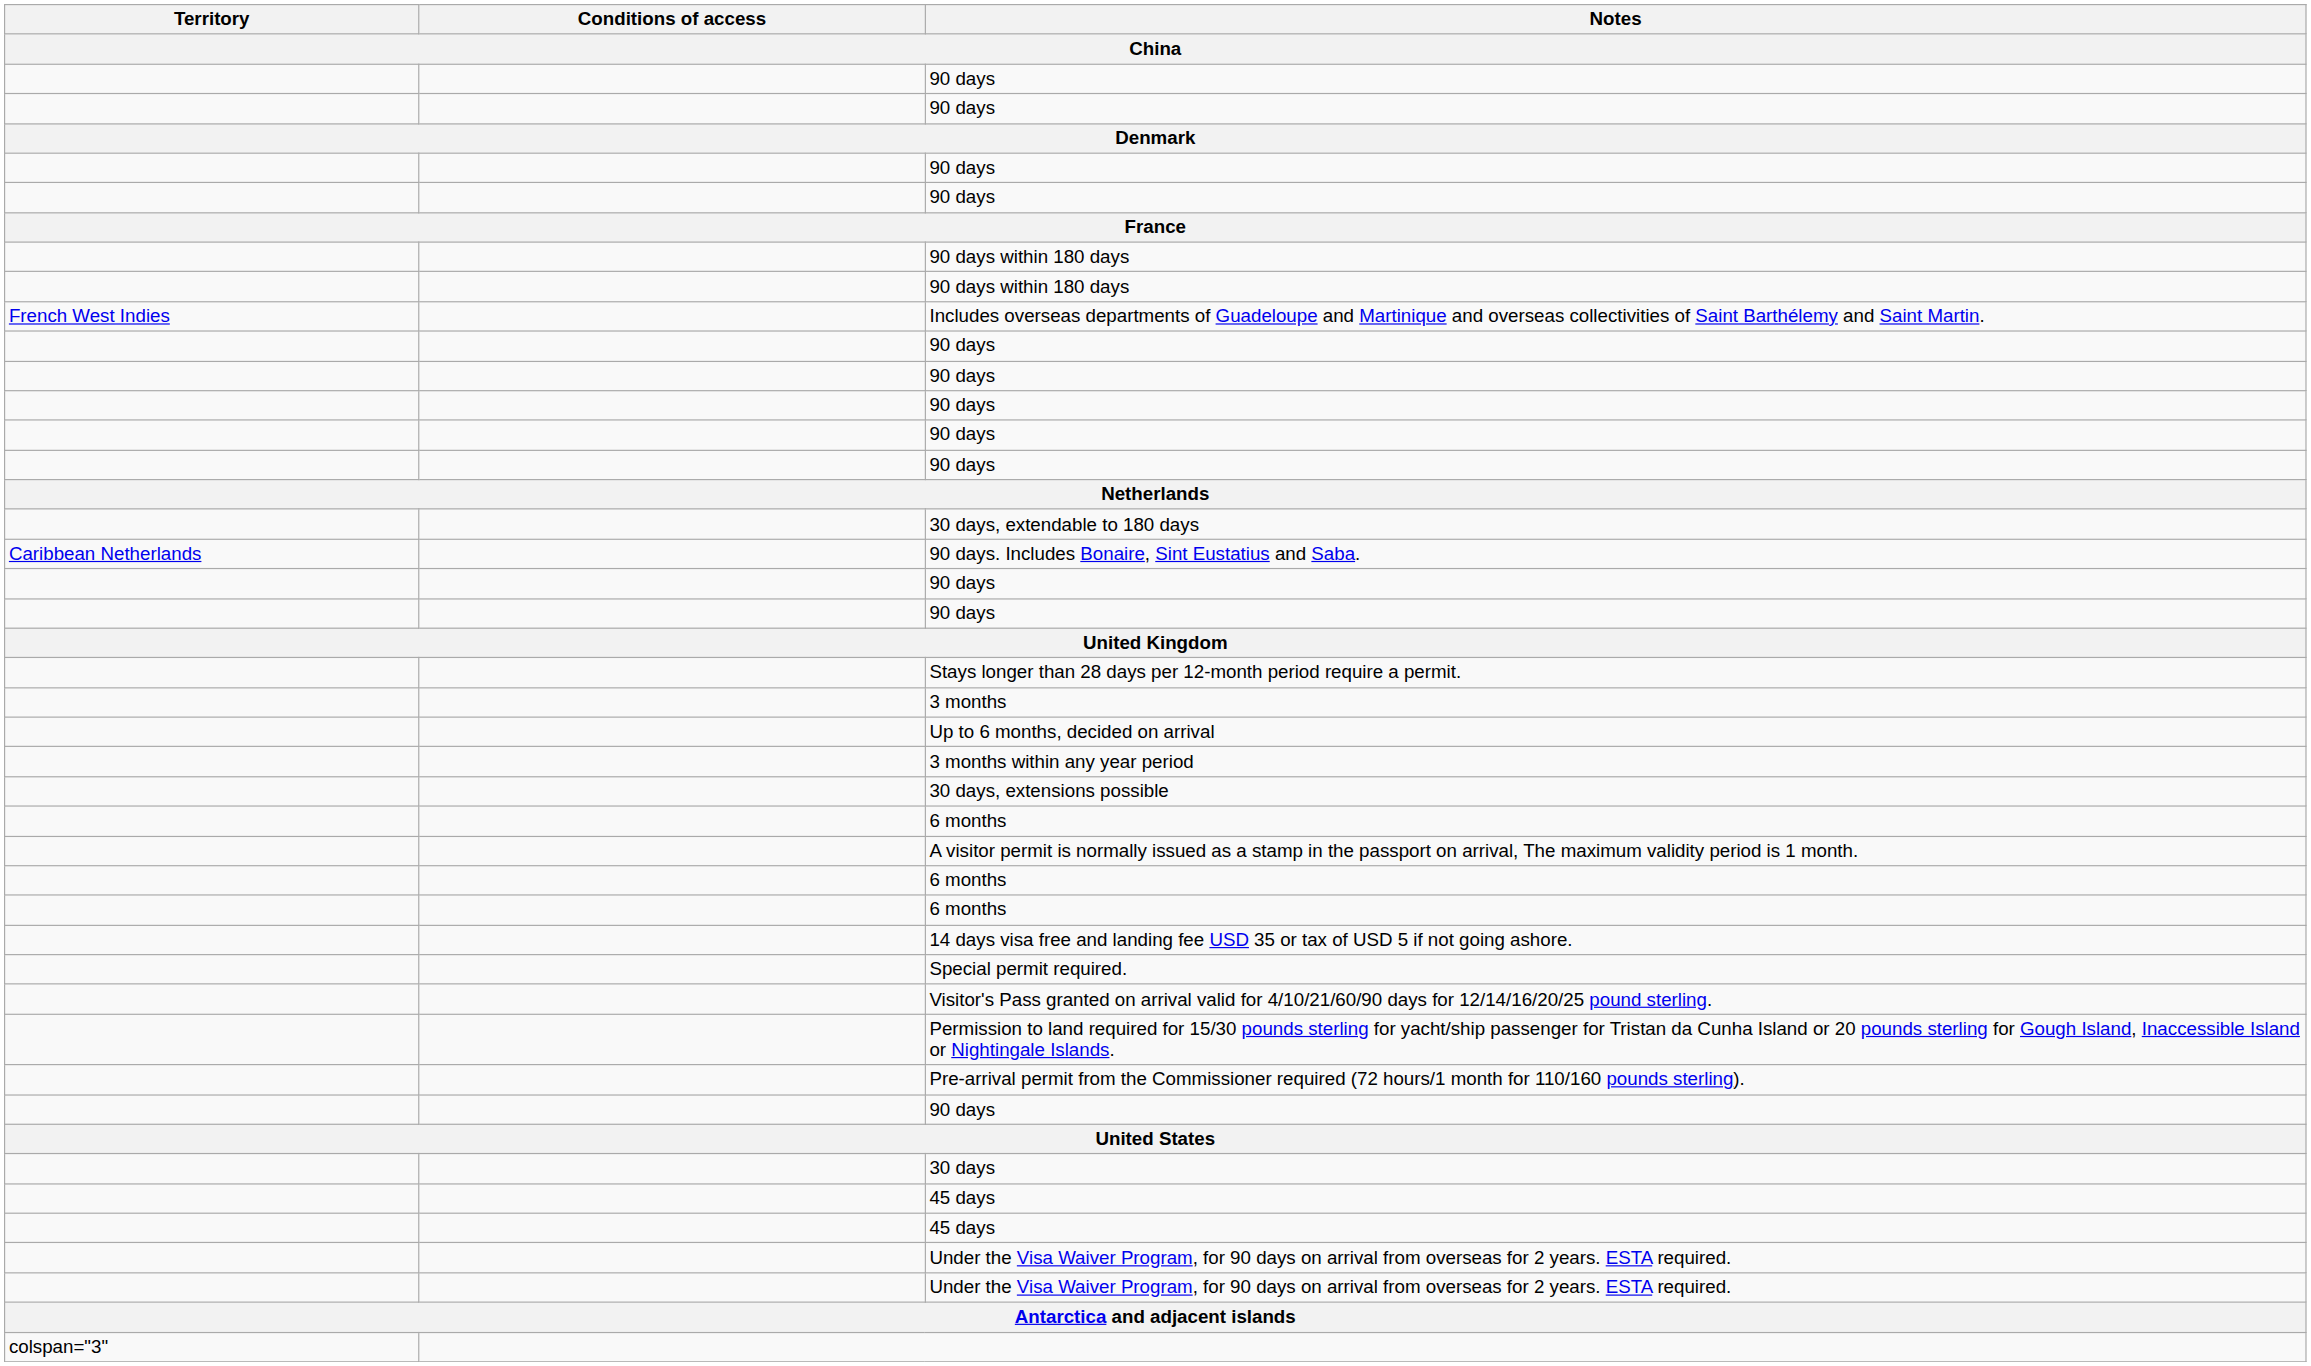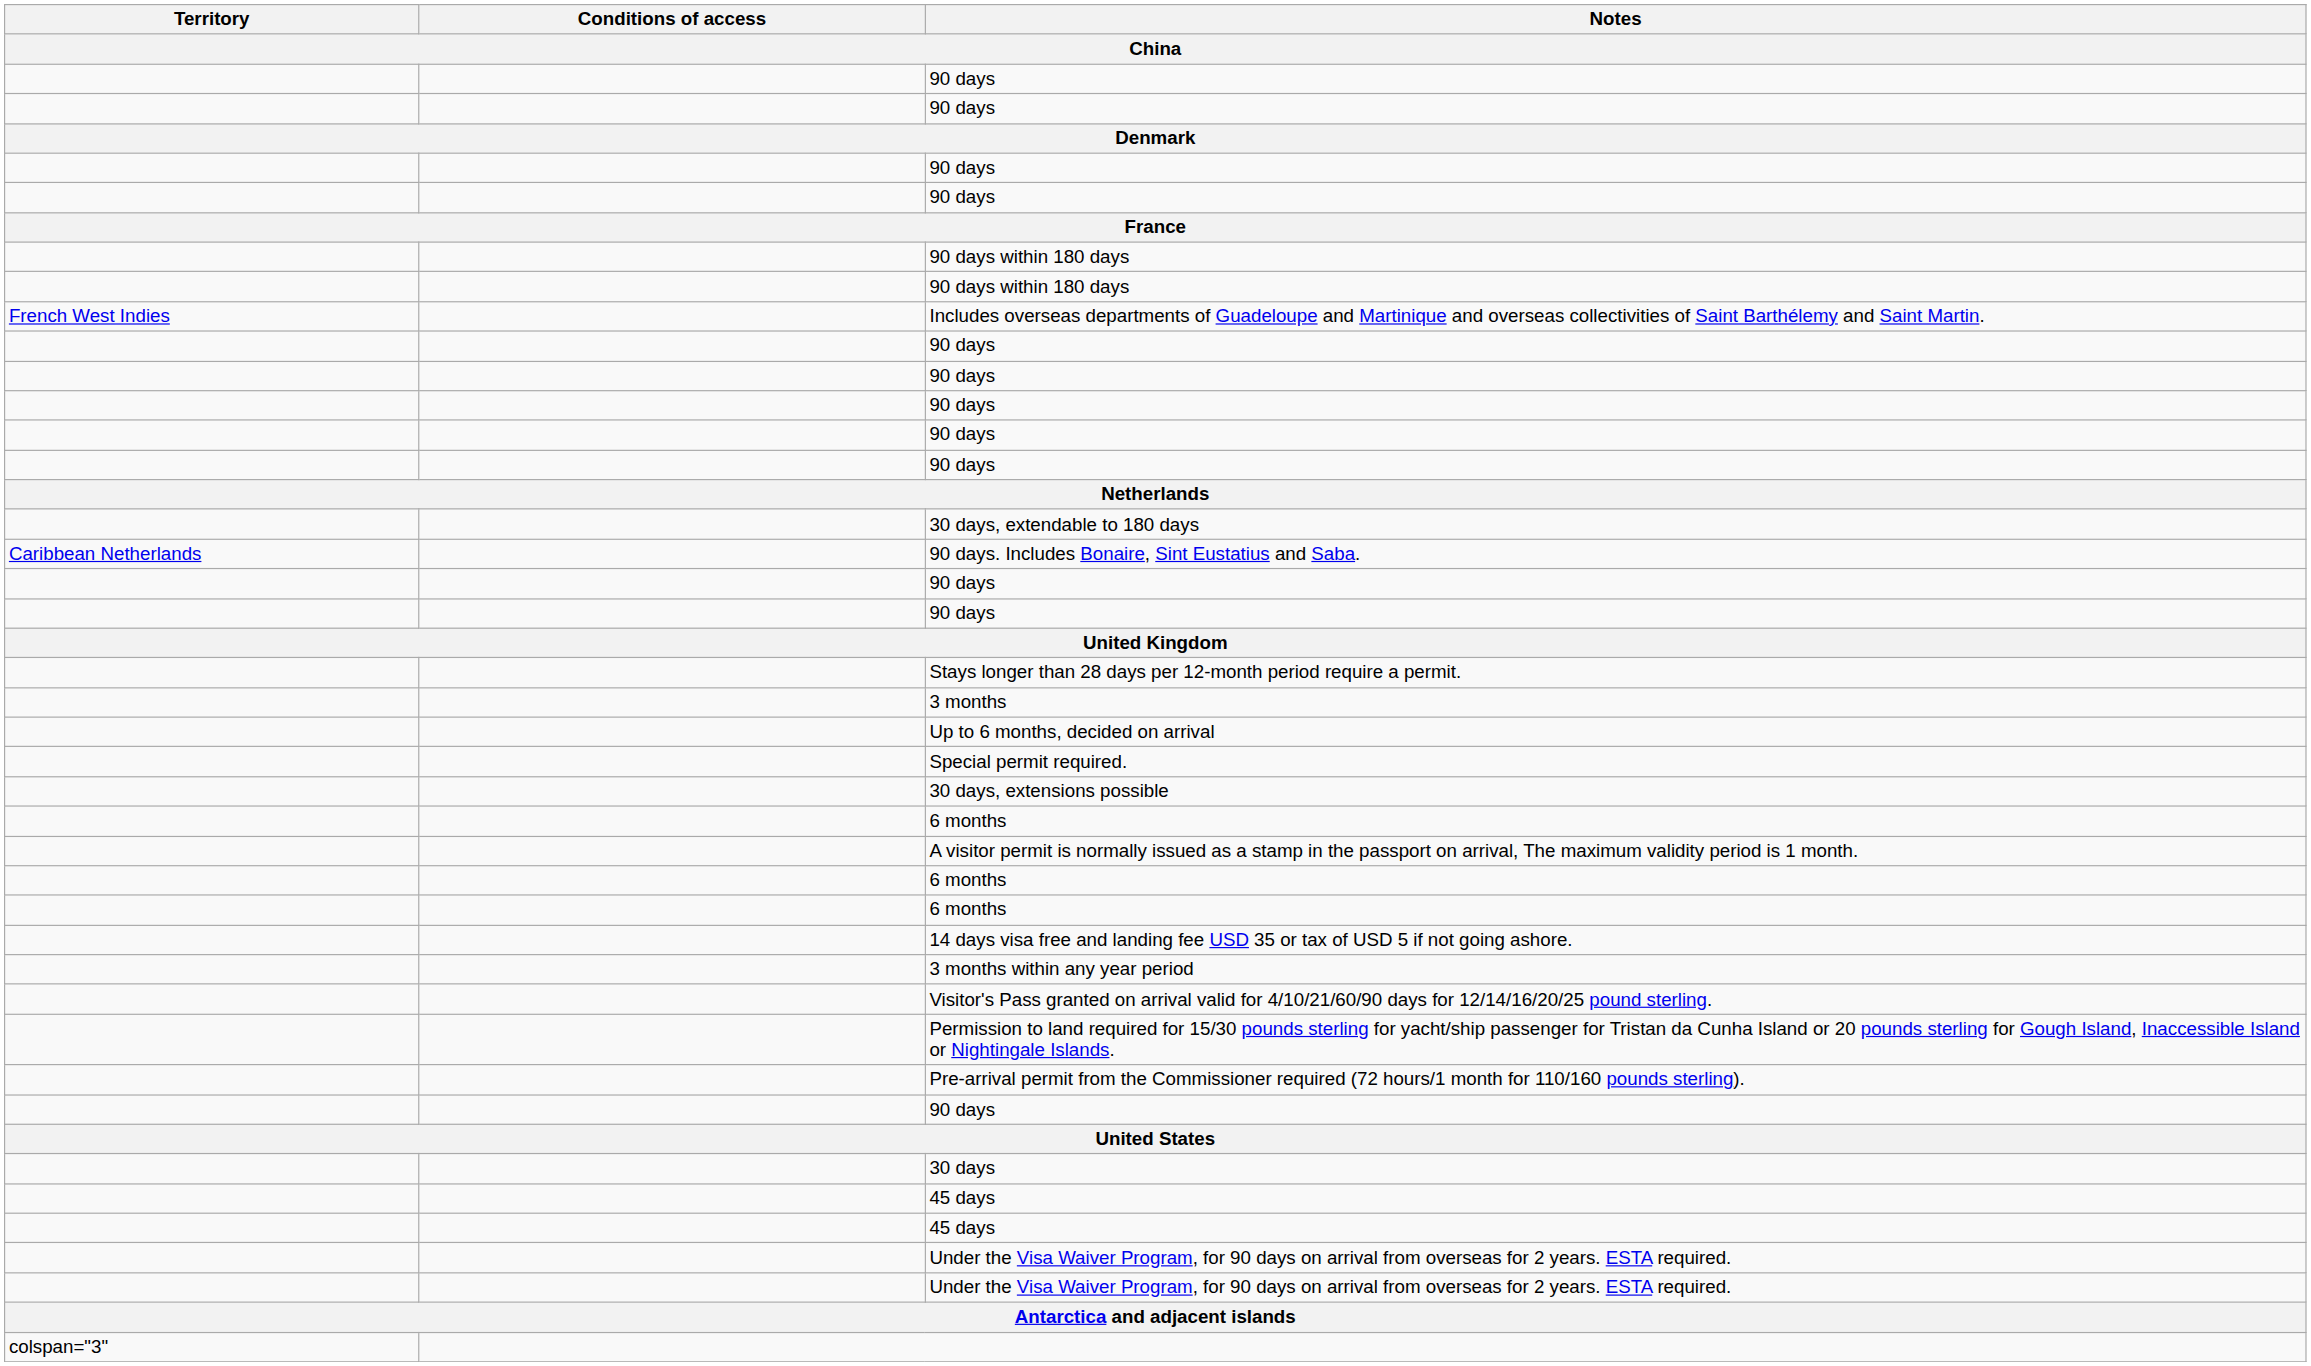rows swapped: (212, 969) <-> (212, 762)
